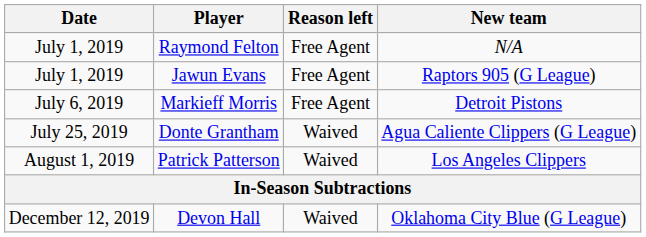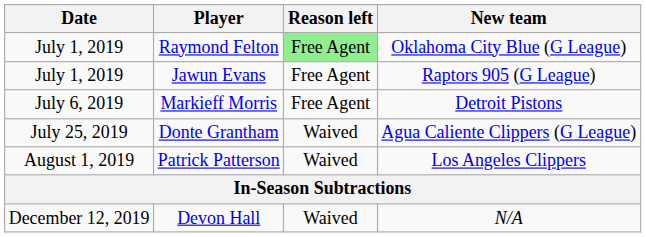(331, 47) no background -> (331, 47) lightgreen background
(509, 47) N/A -> (509, 47) Oklahoma City Blue (G League)
(509, 217) Oklahoma City Blue (G League) -> (509, 217) N/A
